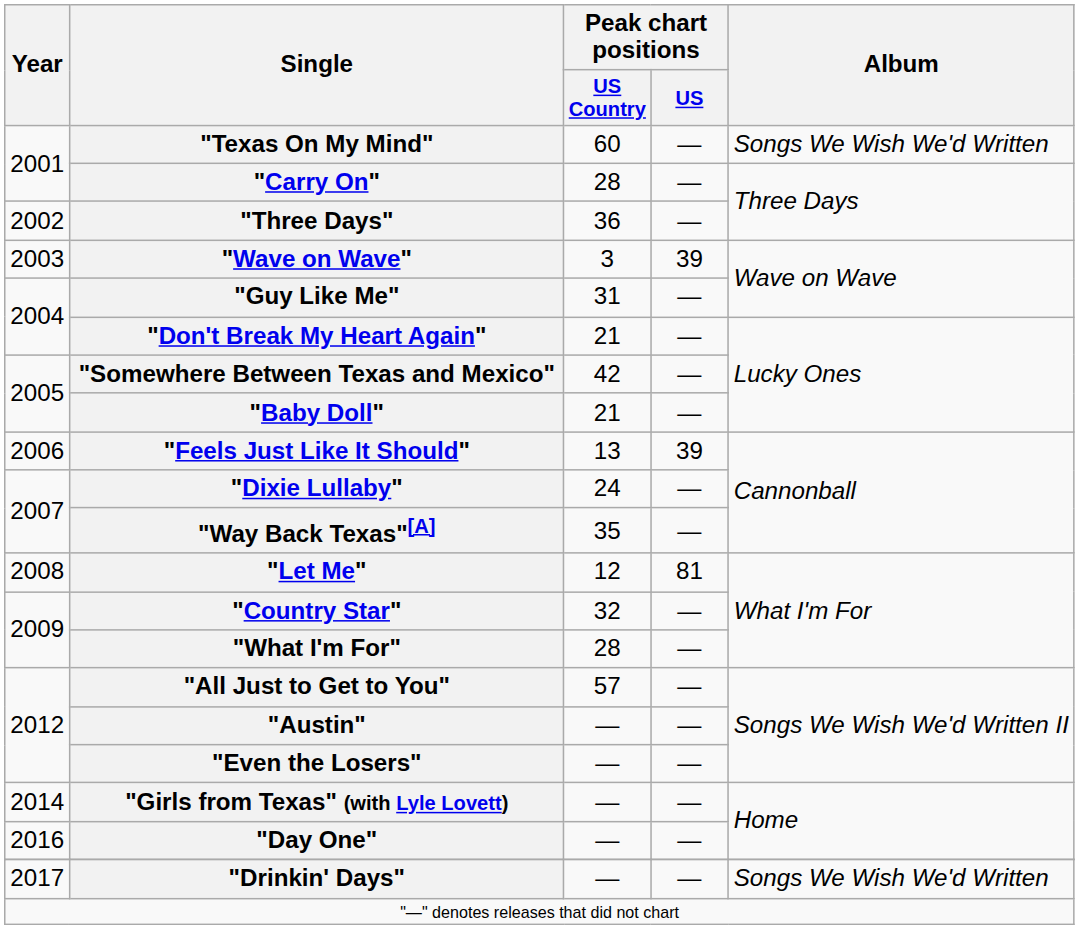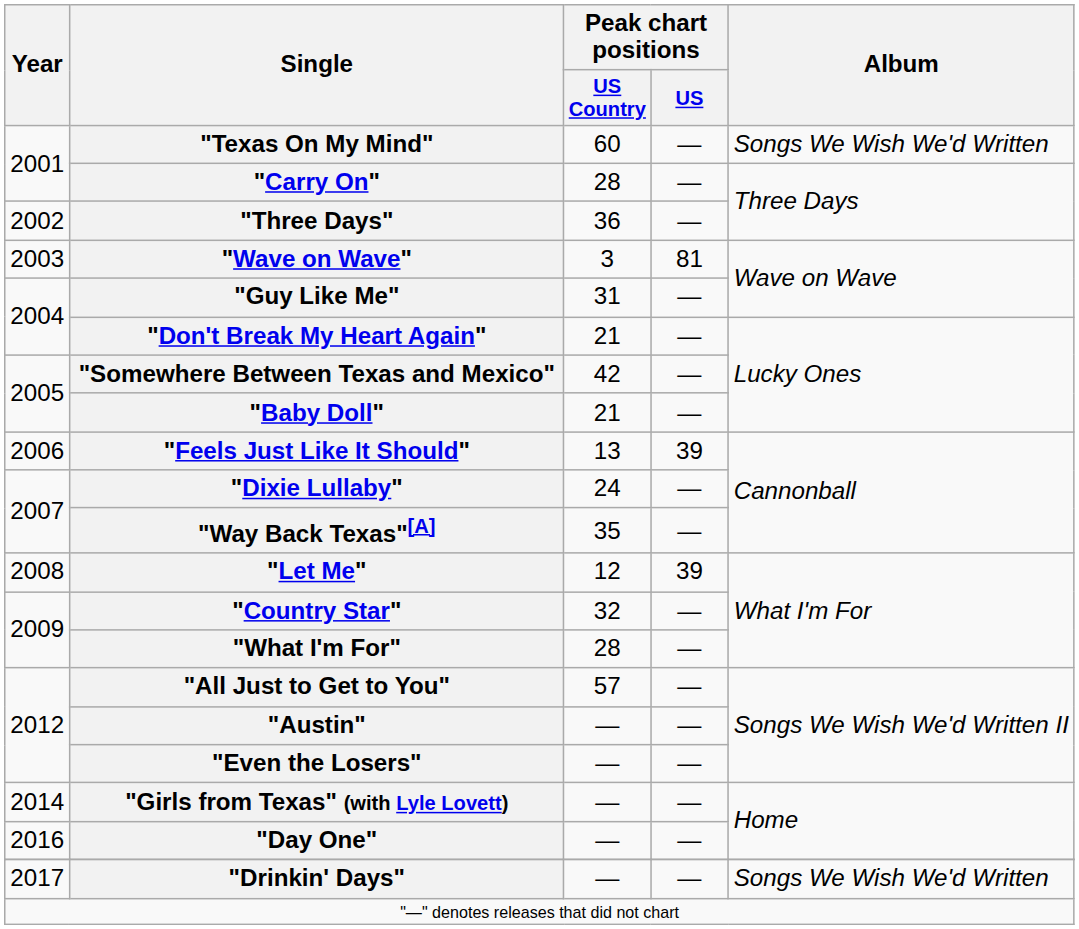(689, 258) 39 -> (689, 258) 81
(689, 572) 81 -> (689, 572) 39
